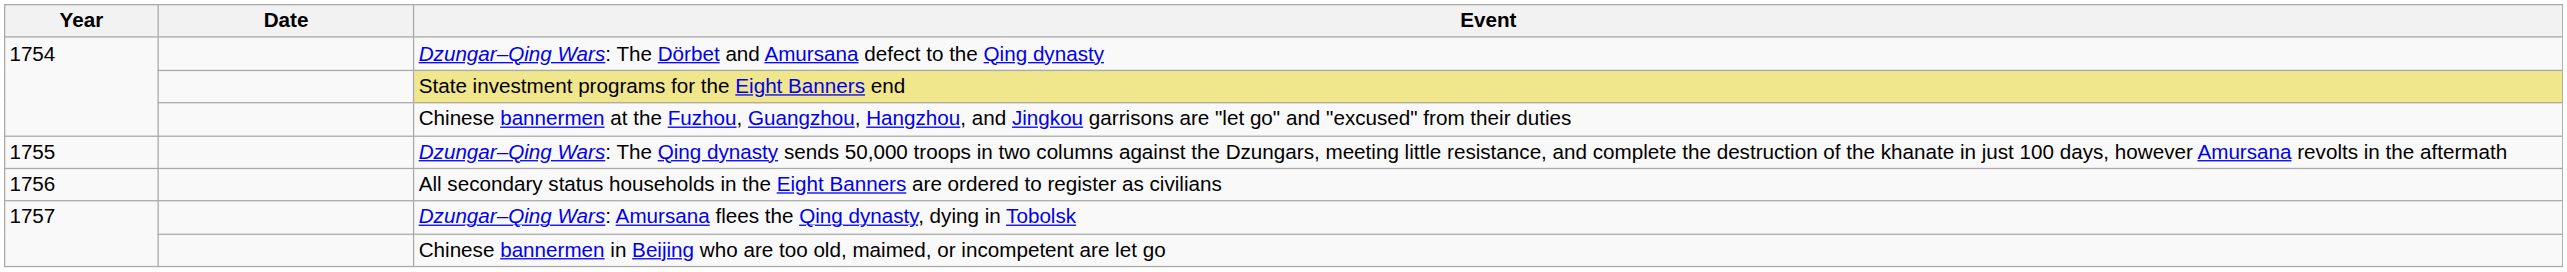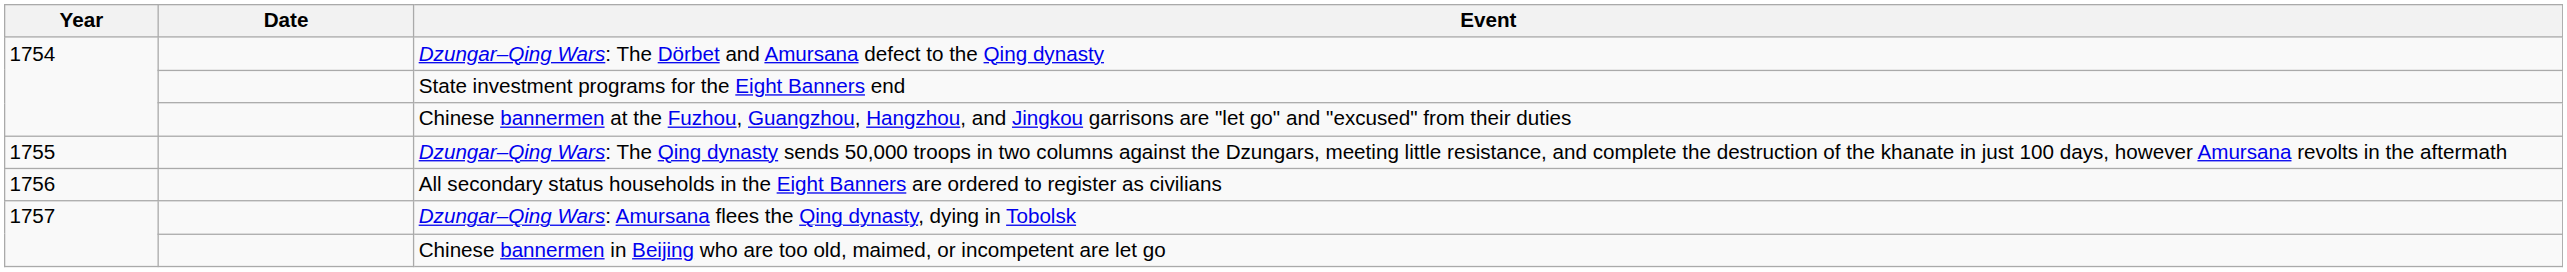(662, 86) khaki background -> (662, 86) no background
